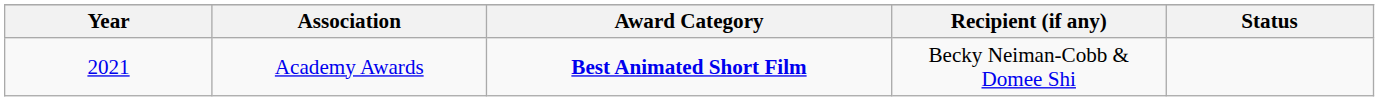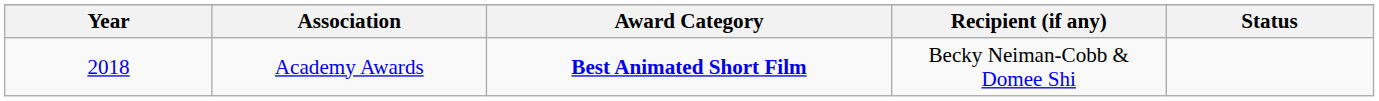(109, 66) 2021 -> (109, 66) 2018
